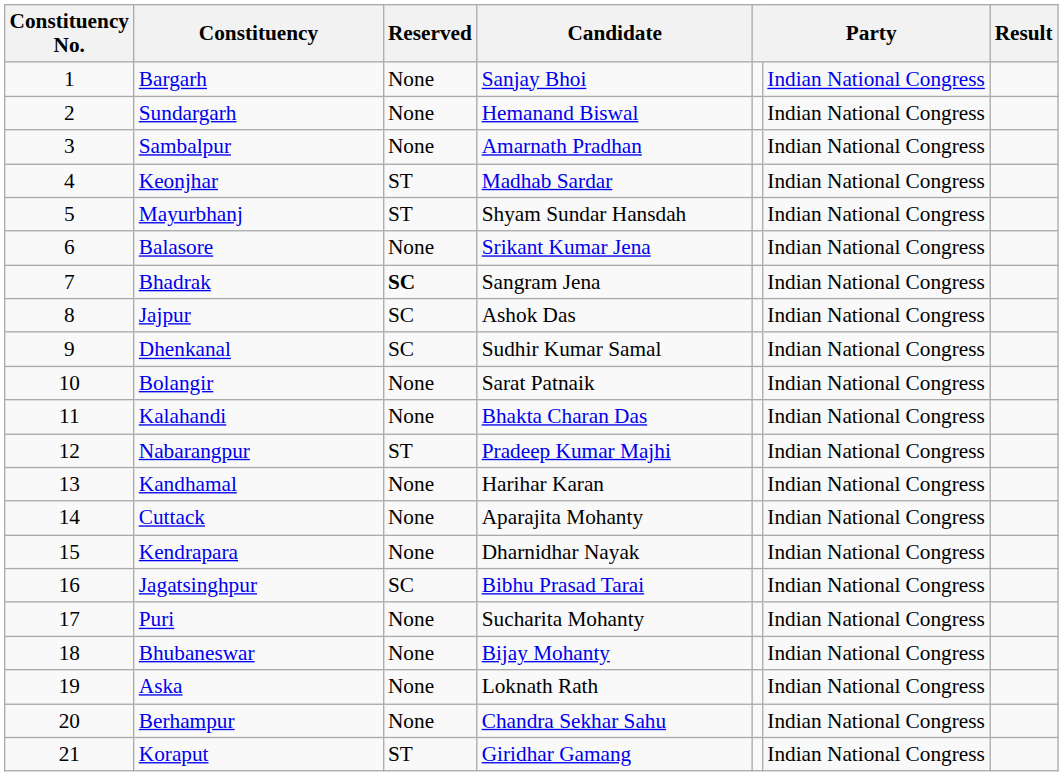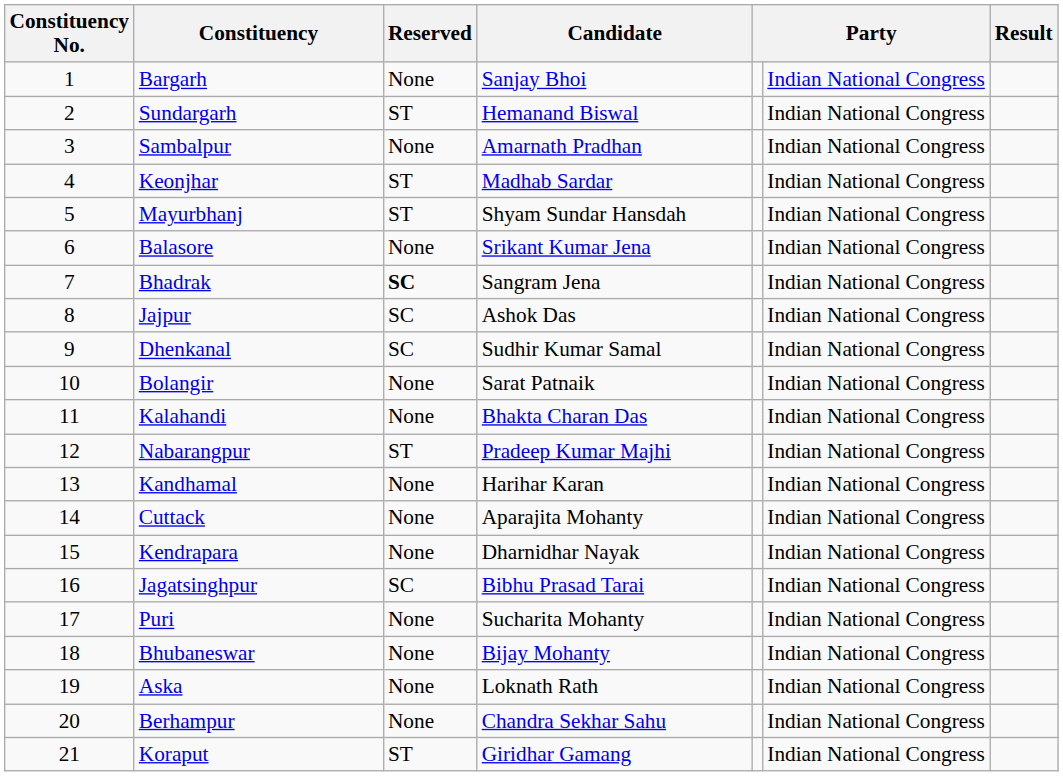(411, 112) None -> (400, 112) ST
